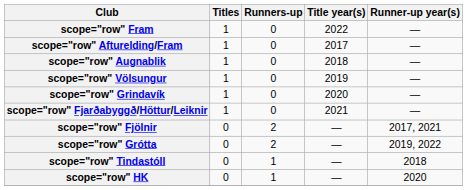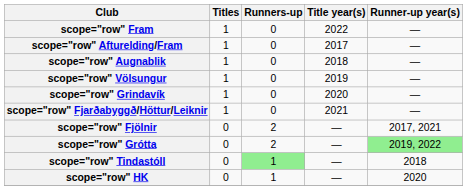(415, 144) no background -> (415, 144) lightgreen background
(273, 161) no background -> (273, 161) lightgreen background
